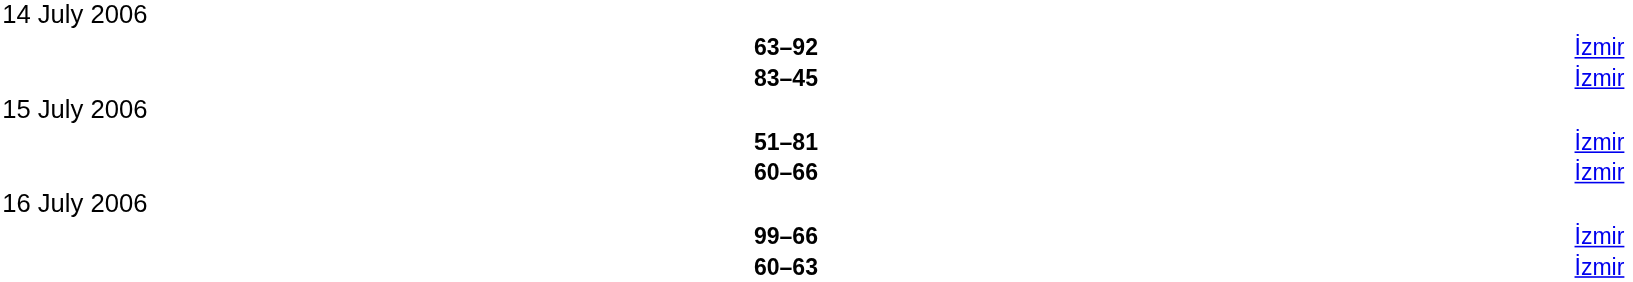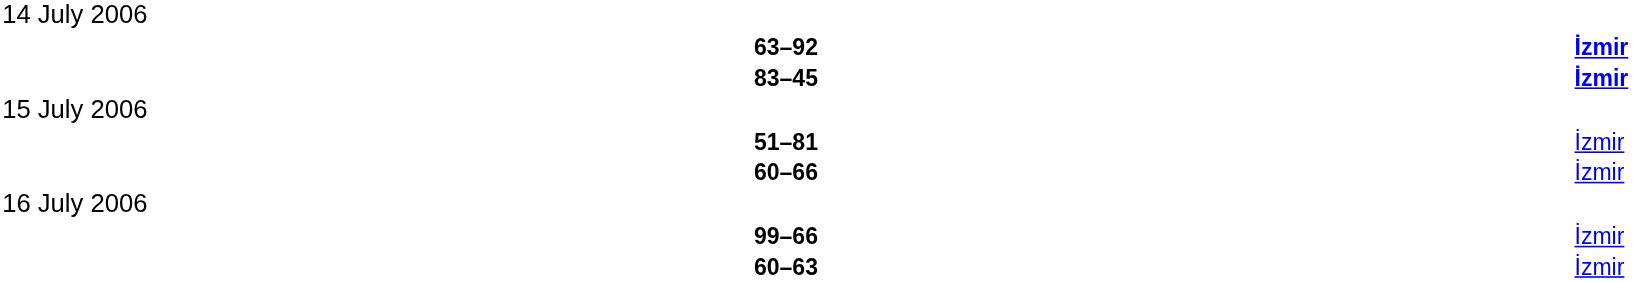(1599, 47) normal -> (1601, 47) bold
(1599, 78) normal -> (1601, 78) bold
